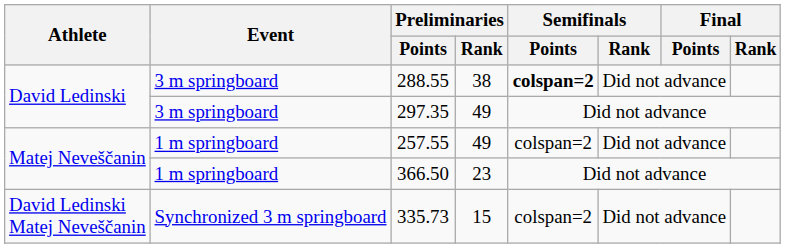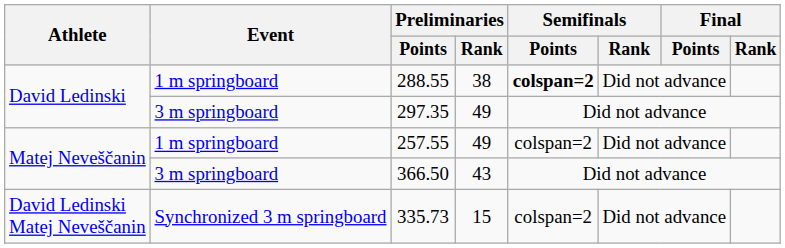(216, 80) 3 m springboard -> (216, 80) 1 m springboard
(216, 174) 1 m springboard -> (216, 174) 3 m springboard
(482, 174) 23 -> (482, 174) 43
